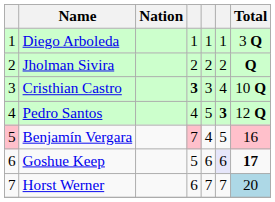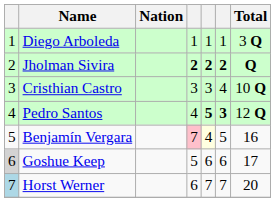(194, 64) normal -> (194, 64) bold
(209, 64) normal -> (209, 64) bold
(223, 64) normal -> (223, 64) bold
(194, 88) bold -> (194, 88) normal
(209, 112) normal -> (209, 112) bold
(12, 137) pink background -> (12, 137) no background
(209, 137) no background -> (209, 137) lightyellow background
(251, 137) pink background -> (251, 137) no background
(12, 161) no background -> (12, 161) lightgrey background
(223, 161) lavender background -> (223, 161) no background
(251, 161) bold -> (251, 161) normal
(12, 185) no background -> (12, 185) lightblue background
(251, 185) lightblue background -> (251, 185) no background
